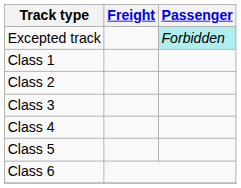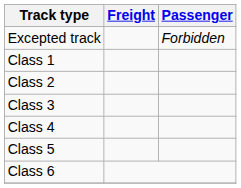(193, 37) paleturquoise background -> (193, 37) no background
